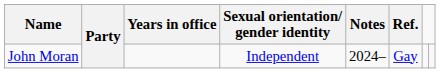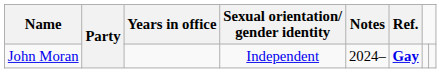(405, 56) normal -> (406, 56) bold
